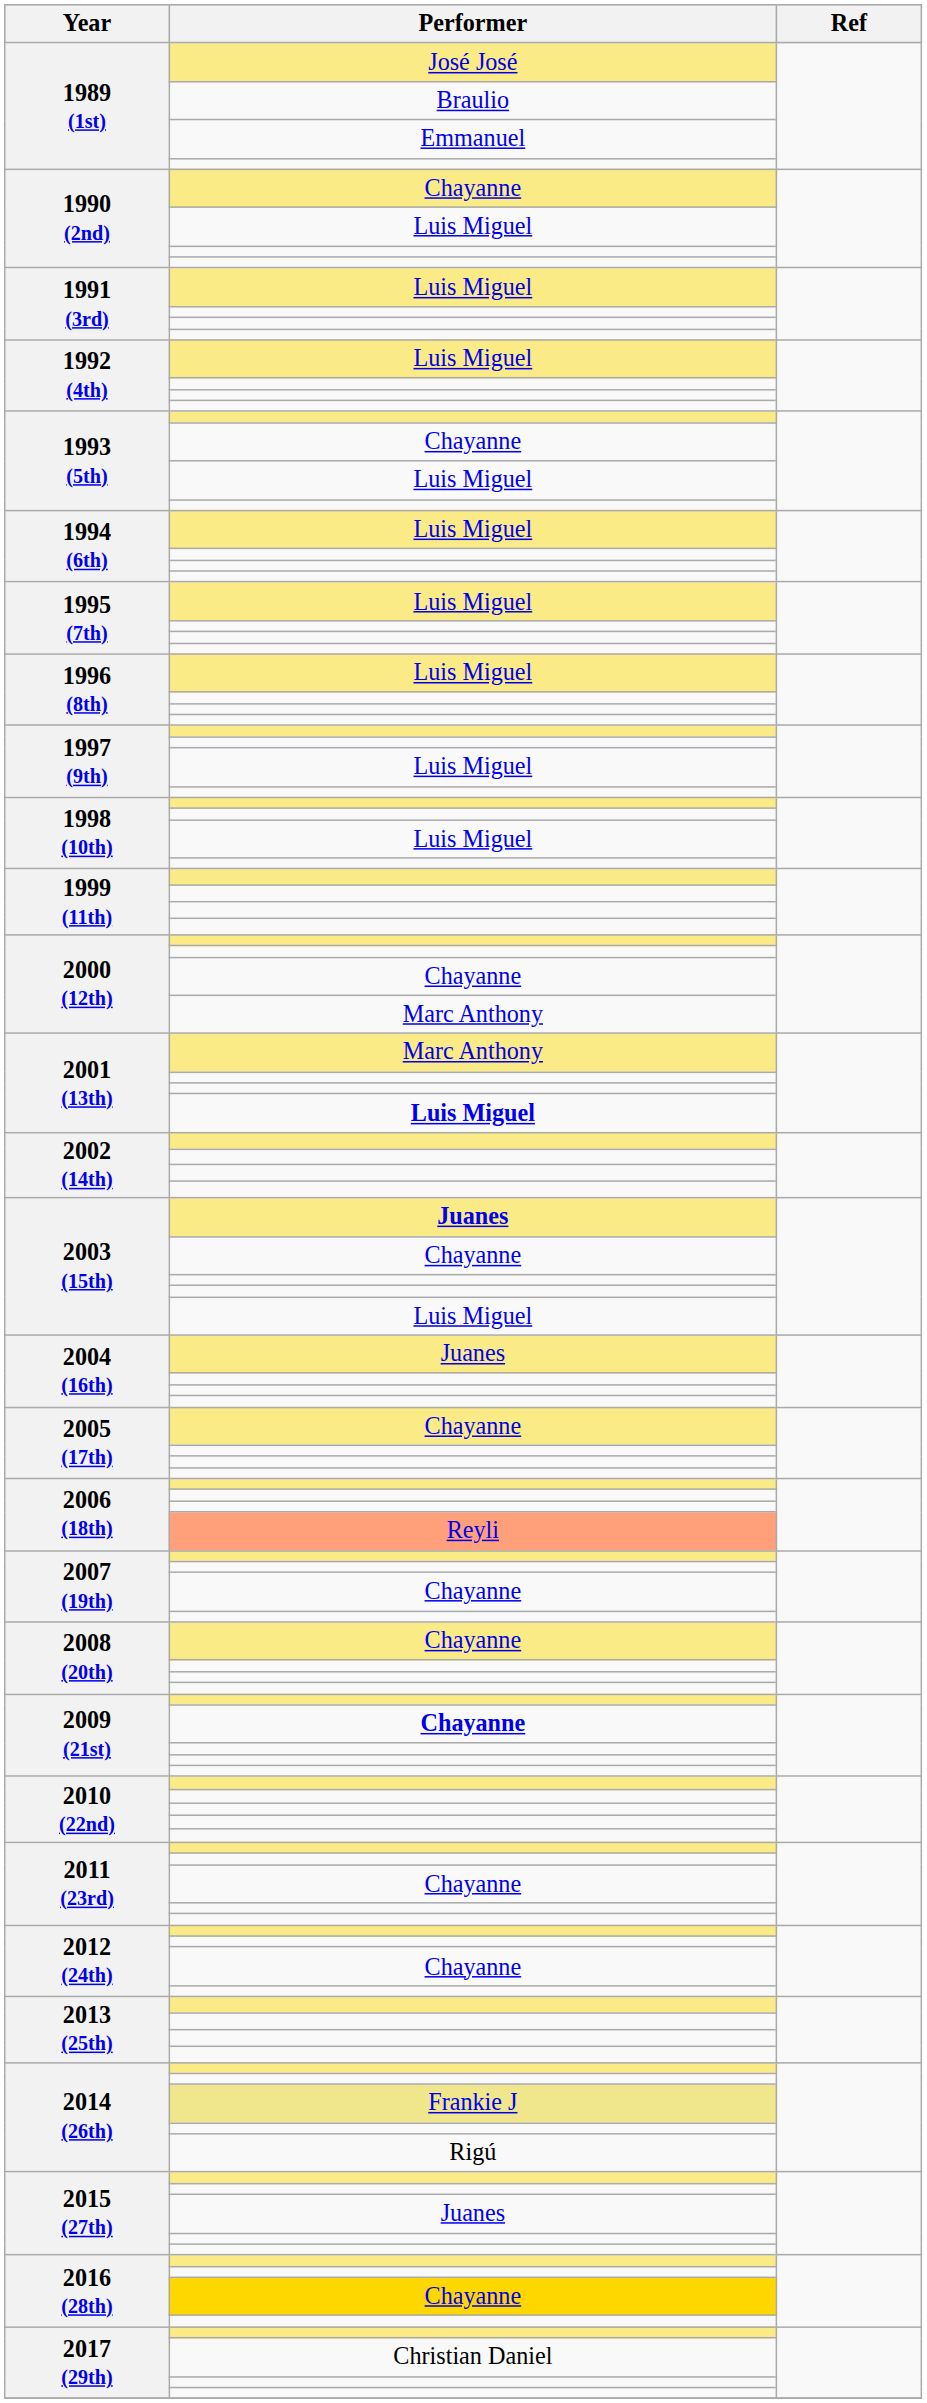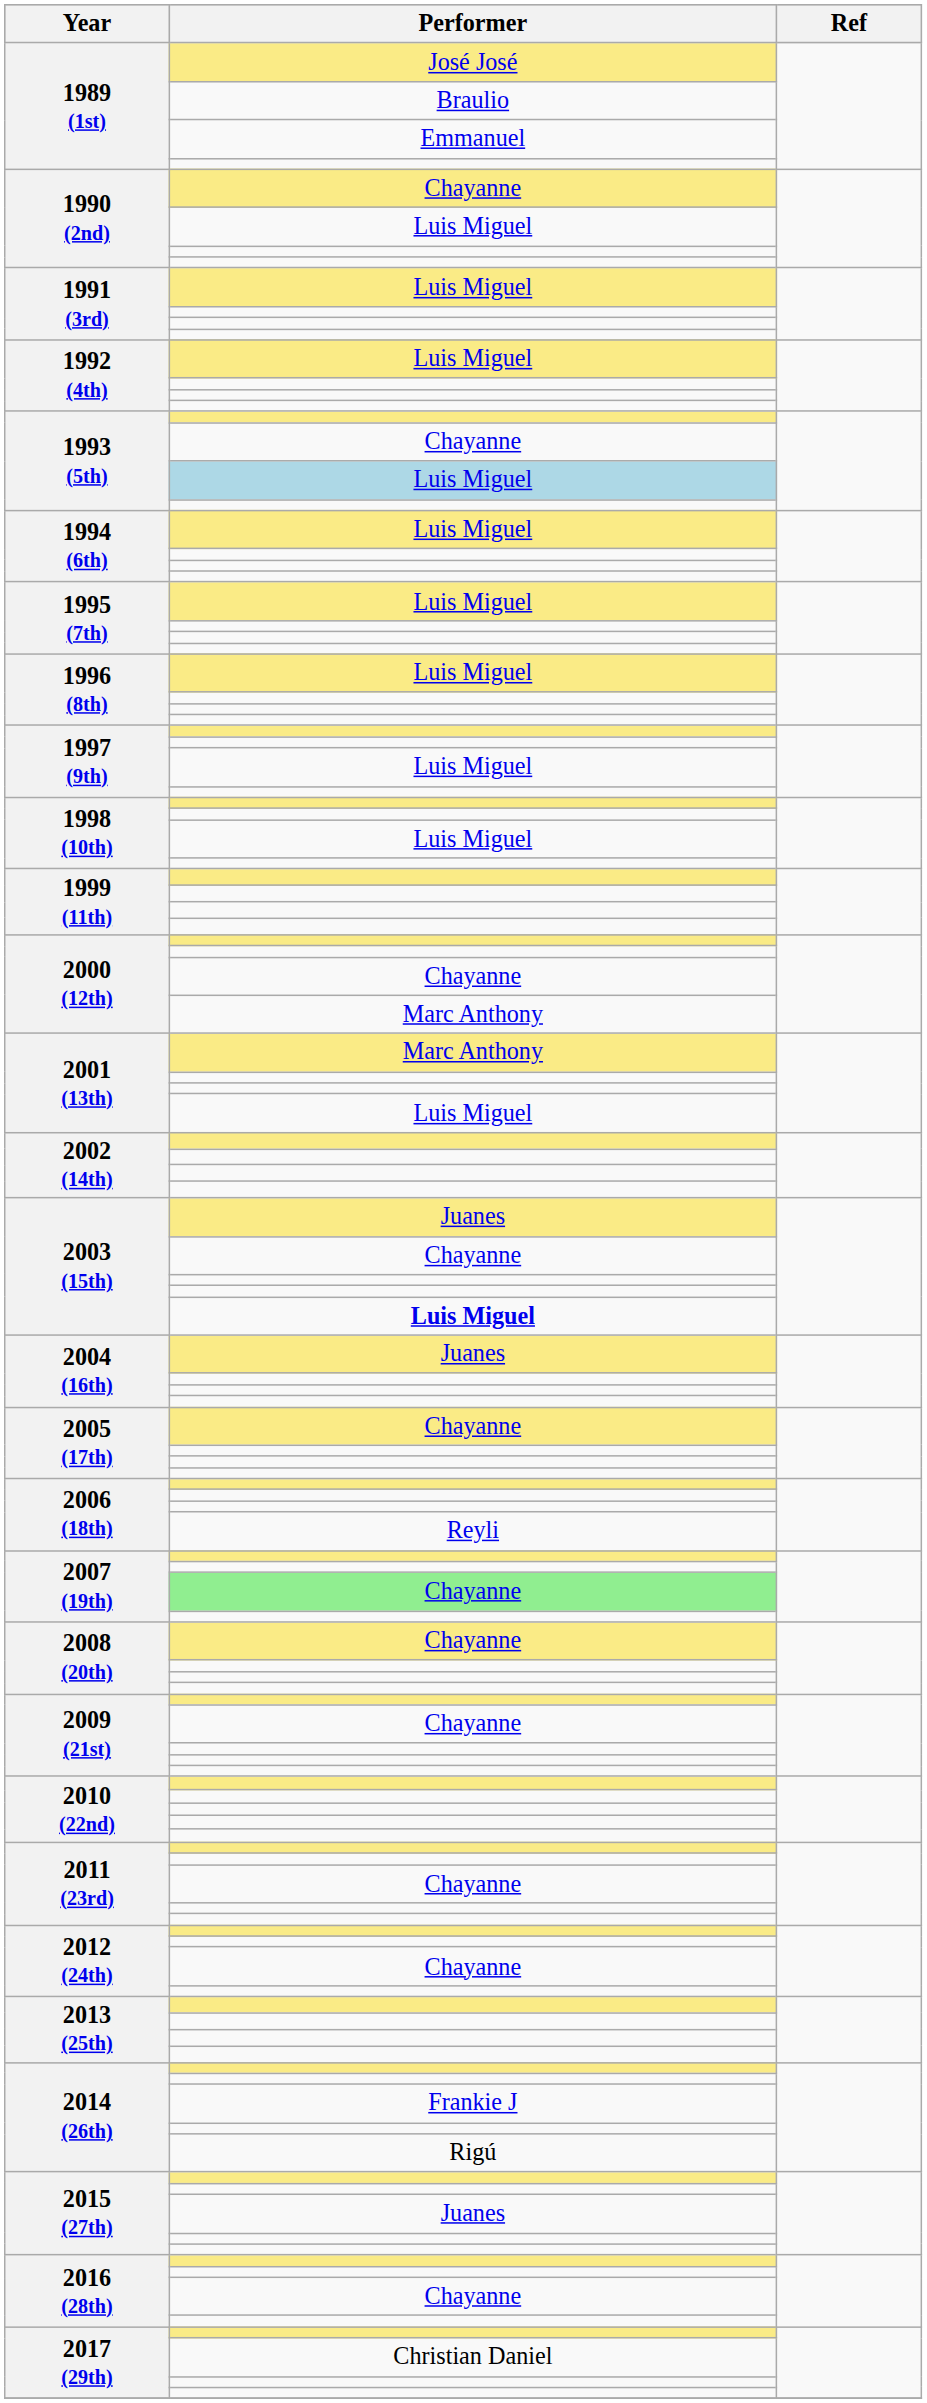(473, 479) no background -> (473, 479) lightblue background
(473, 1112) bold -> (473, 1112) normal
(473, 1216) bold -> (473, 1216) normal
(473, 1315) normal -> (473, 1315) bold
(473, 1530) lightsalmon background -> (473, 1530) no background
(473, 1591) no background -> (473, 1591) lightgreen background
(473, 1723) bold -> (473, 1723) normal
(473, 2103) khaki background -> (473, 2103) no background
(473, 2296) gold background -> (473, 2296) no background
